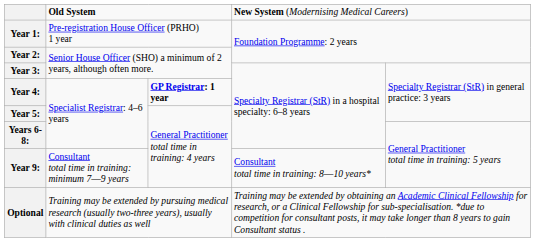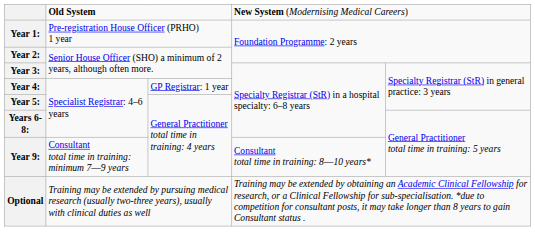(183, 92) bold -> (189, 87) normal
